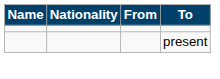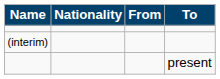+ row: (28, 43)
